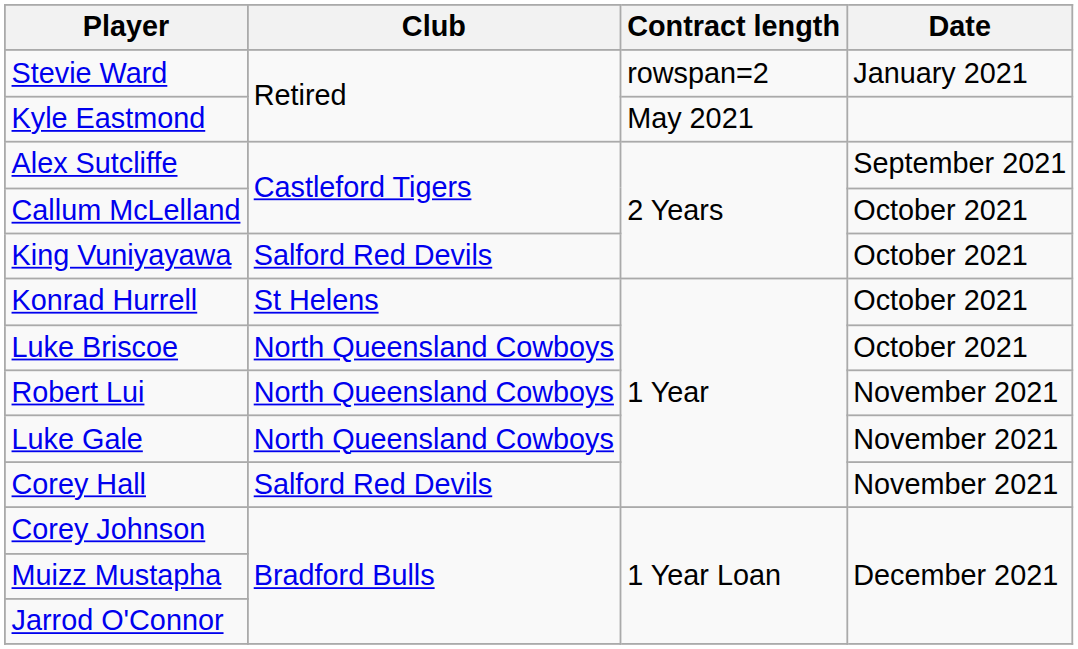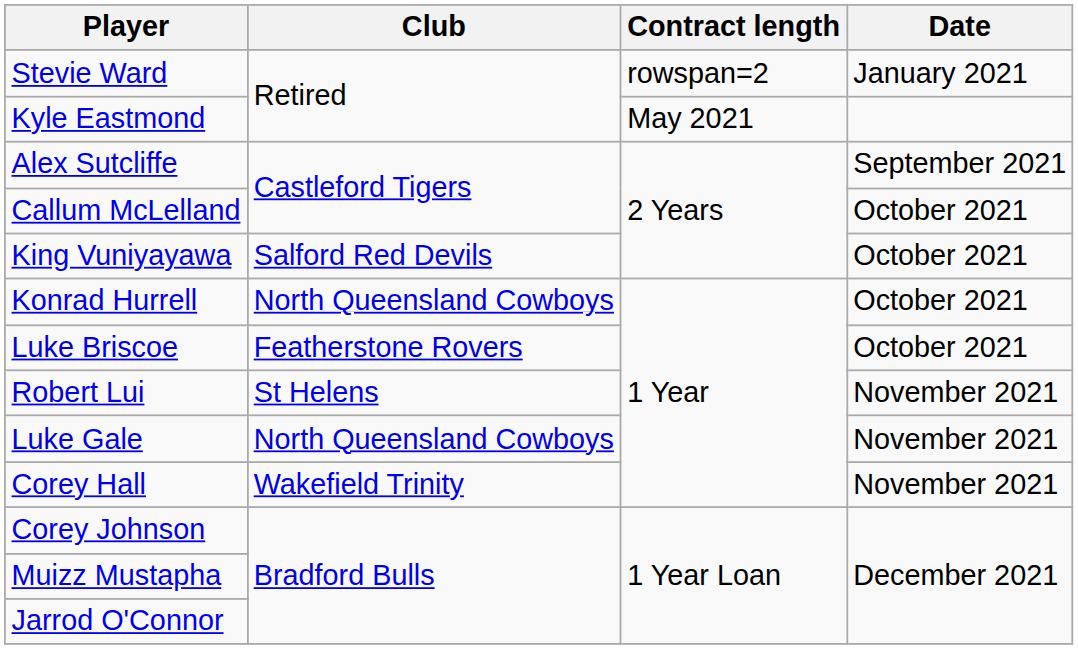(316, 301) St Helens -> (434, 301) North Queensland Cowboys
(434, 347) North Queensland Cowboys -> (388, 347) Featherstone Rovers
(434, 392) North Queensland Cowboys -> (316, 392) St Helens
(373, 484) Salford Red Devils -> (359, 484) Wakefield Trinity
